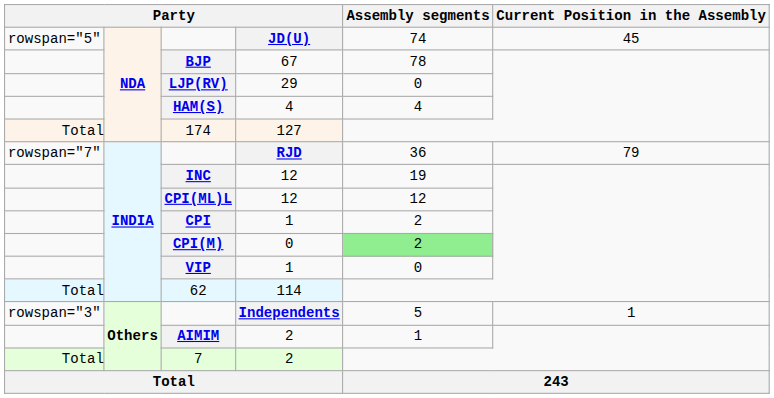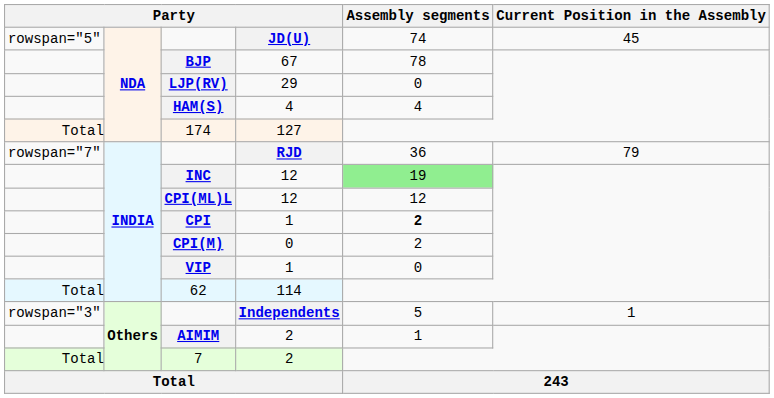(418, 176) no background -> (418, 176) lightgreen background
(418, 222) normal -> (418, 222) bold
(418, 245) lightgreen background -> (418, 245) no background
